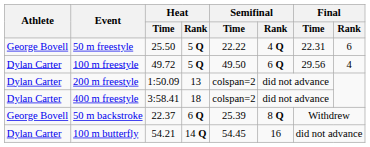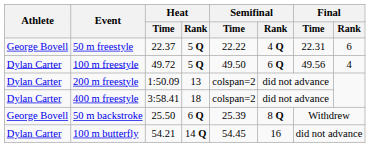(163, 47) 25.50 -> (163, 47) 22.37
(313, 64) 29.56 -> (313, 64) 49.56
(163, 116) 22.37 -> (163, 116) 25.50
